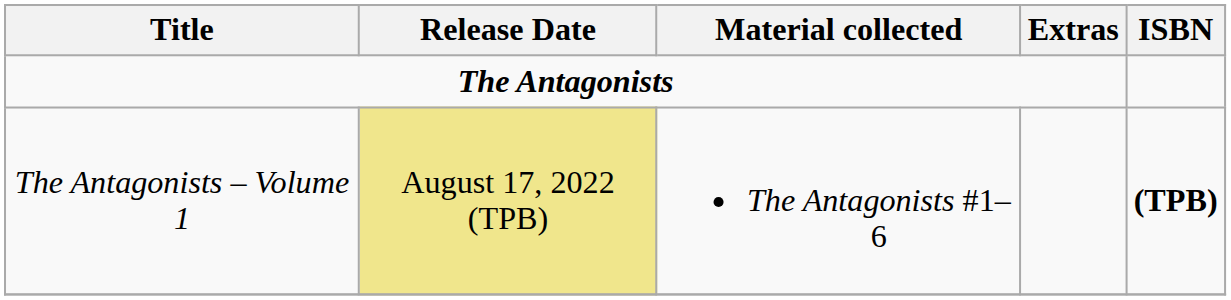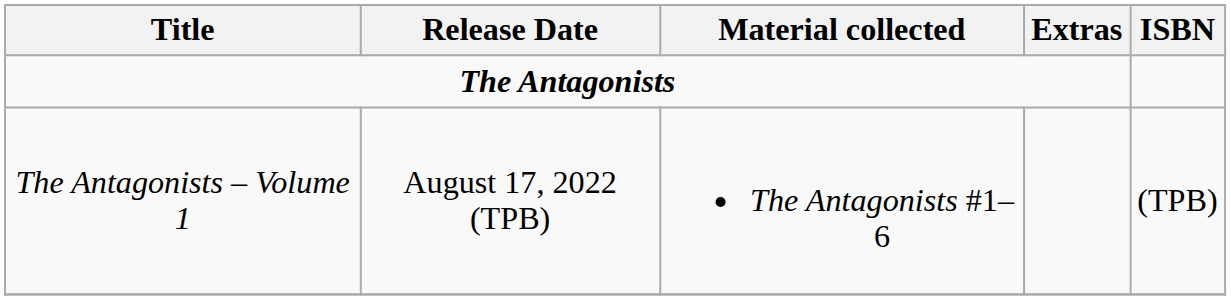(508, 200) khaki background -> (510, 200) no background
(1176, 200) bold -> (1177, 200) normal
